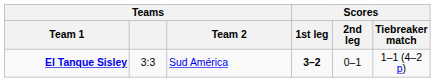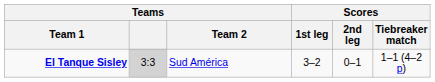(148, 63) no background -> (148, 63) lightgrey background
(312, 63) bold -> (312, 63) normal
